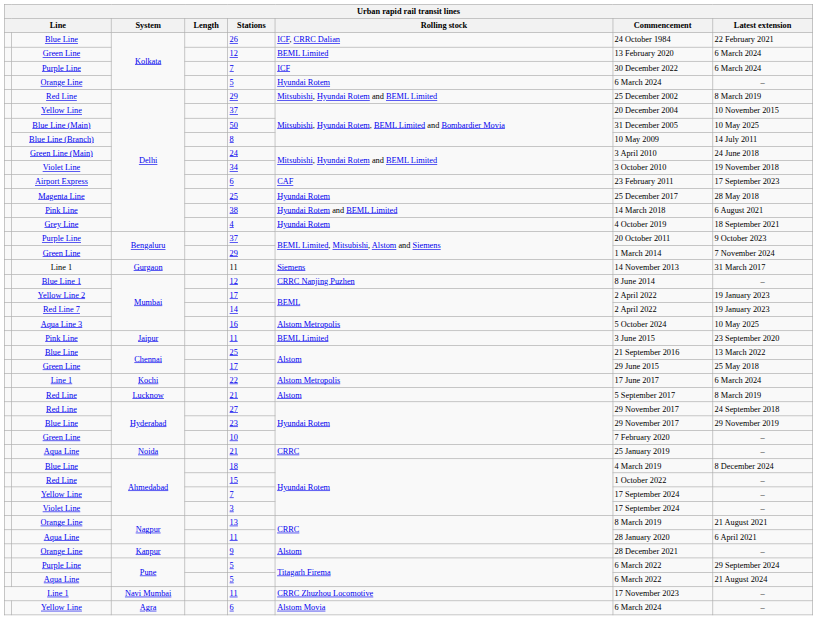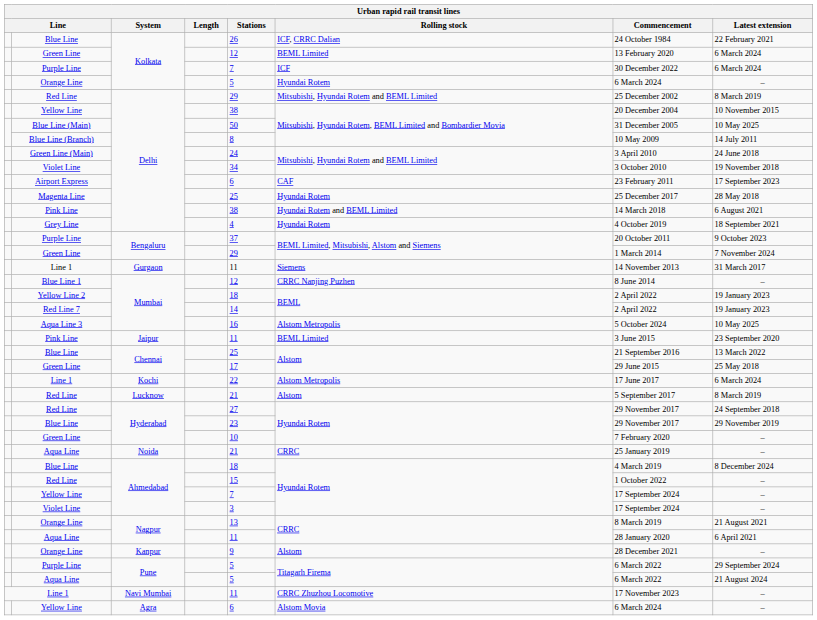(234, 110) 37 -> (234, 110) 38
(234, 295) 17 -> (234, 295) 18
